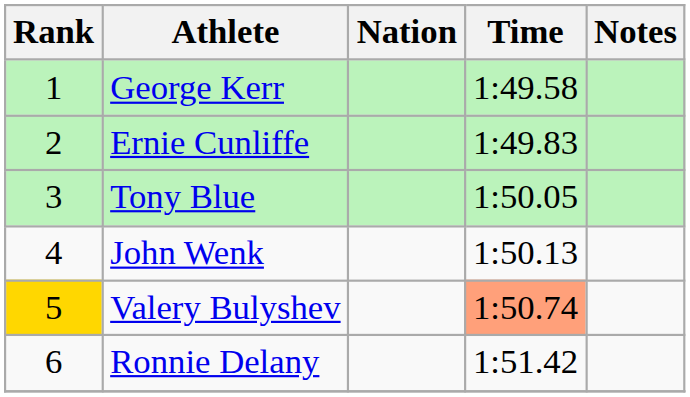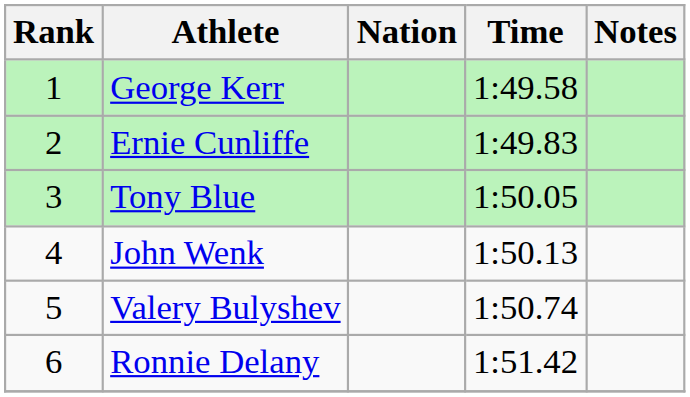(54, 307) gold background -> (54, 307) no background
(526, 307) lightsalmon background -> (526, 307) no background
